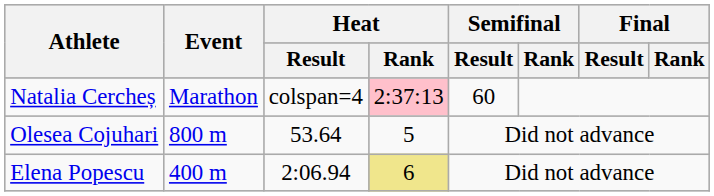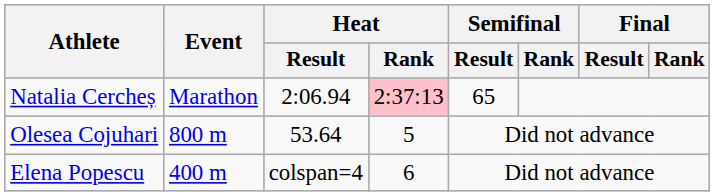(316, 97) colspan=4 -> (316, 97) 2:06.94
(484, 97) 60 -> (484, 97) 65
(316, 172) 2:06.94 -> (316, 172) colspan=4
(409, 172) khaki background -> (409, 172) no background
